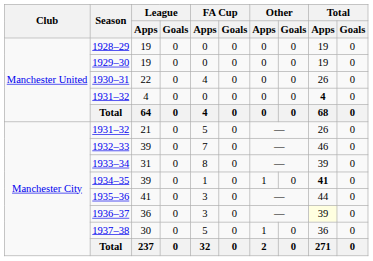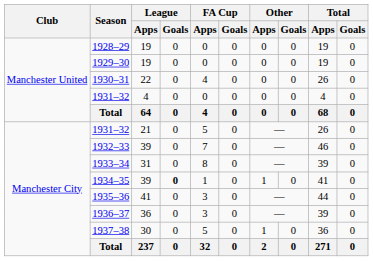(323, 96) bold -> (323, 96) normal
(175, 180) normal -> (175, 180) bold
(323, 180) bold -> (323, 180) normal
(323, 213) lightyellow background -> (323, 213) no background
